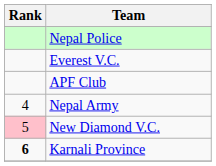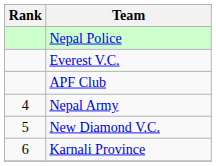(25, 127) pink background -> (25, 127) no background
(25, 149) bold -> (25, 149) normal
